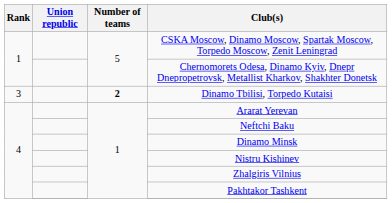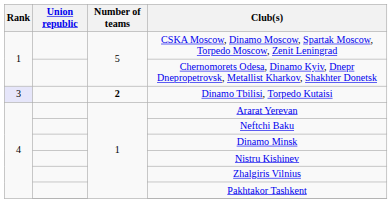(18, 94) no background -> (18, 94) lavender background
